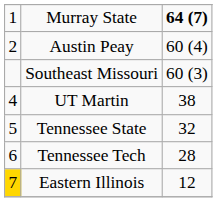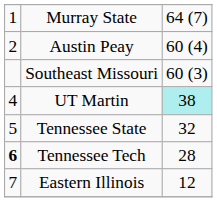(187, 18) bold -> (187, 18) normal
(187, 100) no background -> (187, 100) paleturquoise background
(13, 155) normal -> (13, 155) bold
(13, 182) gold background -> (13, 182) no background
